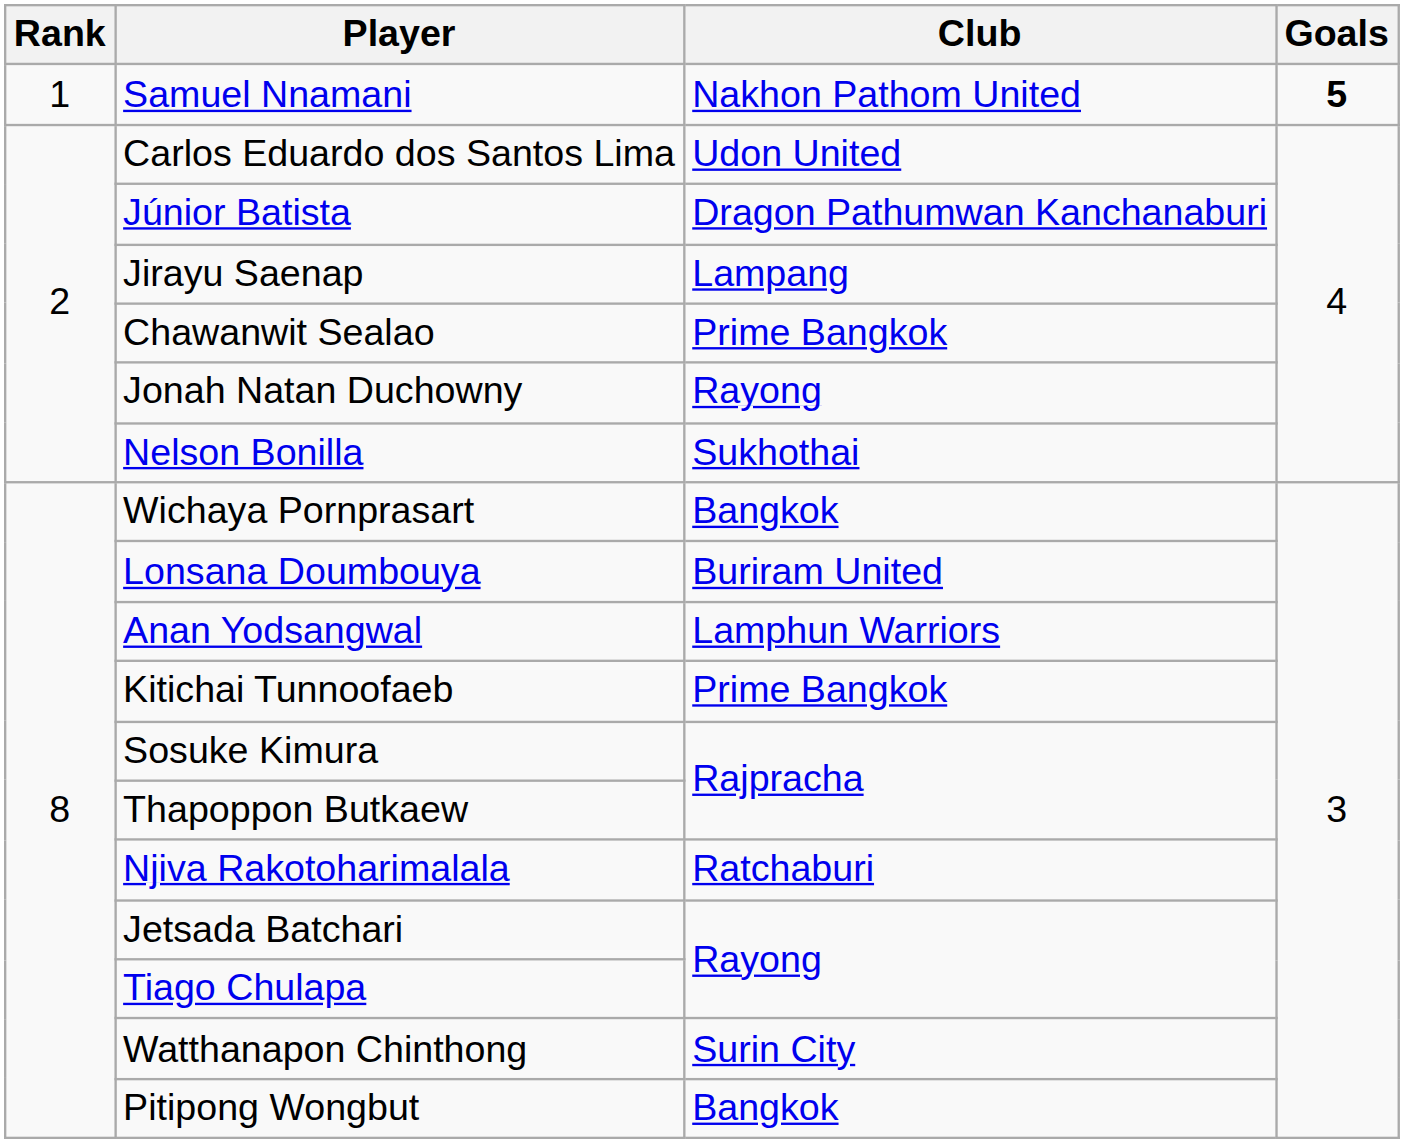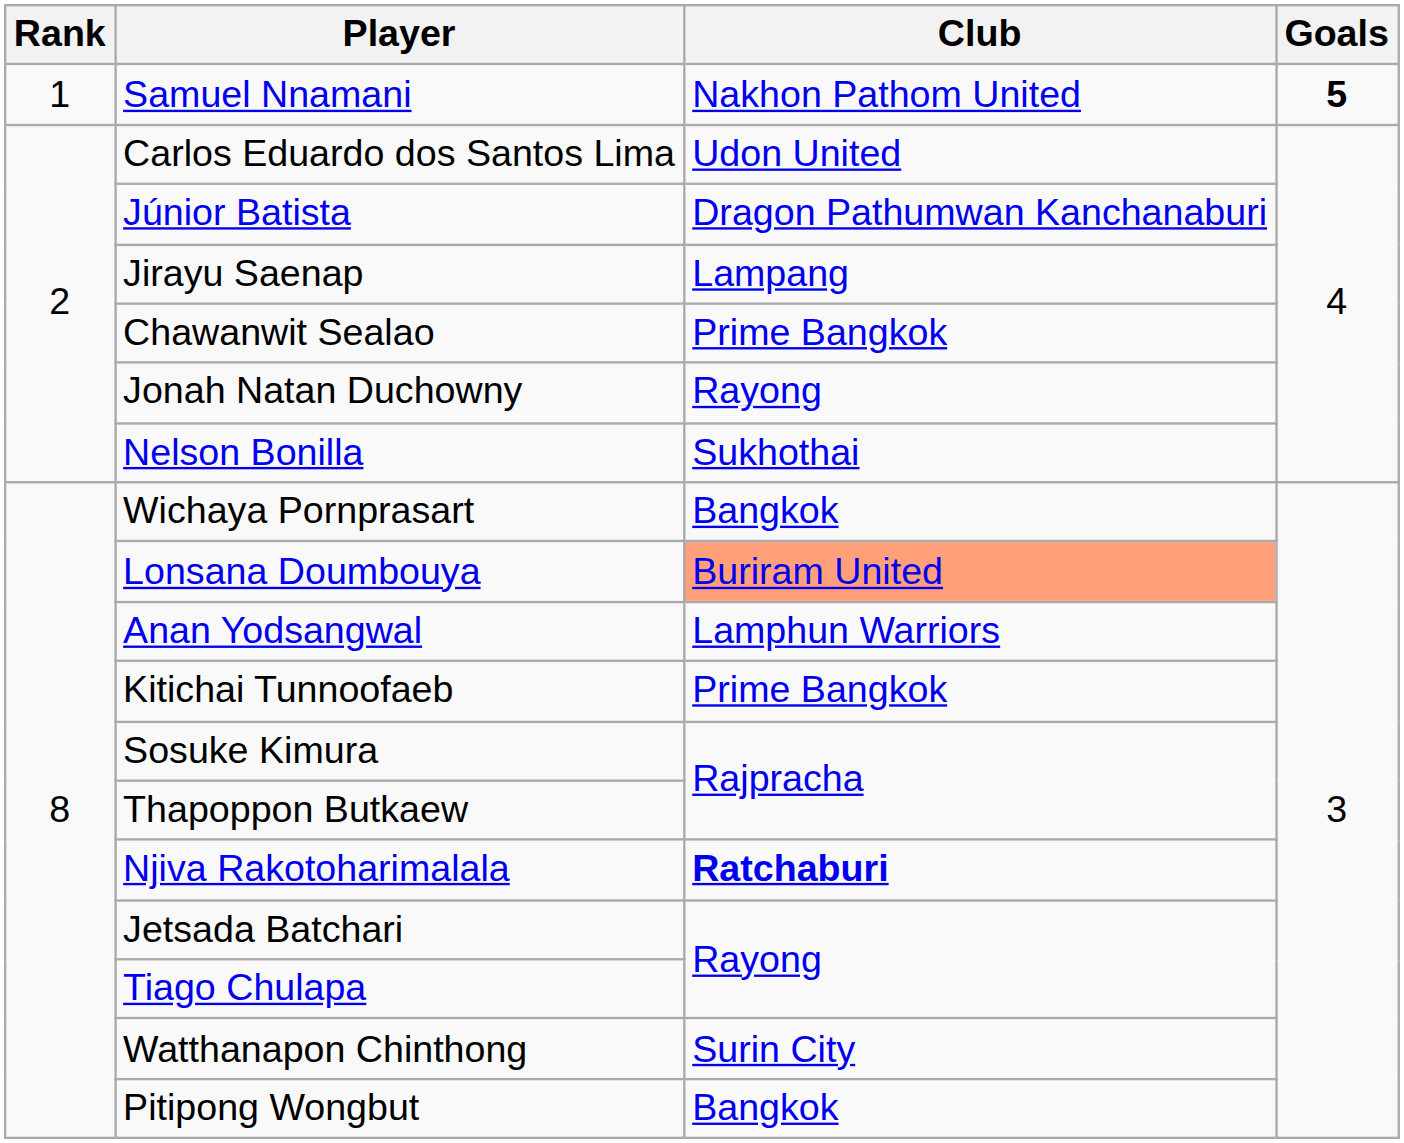(818, 570) no background -> (818, 570) lightsalmon background
(783, 869) normal -> (790, 869) bold
